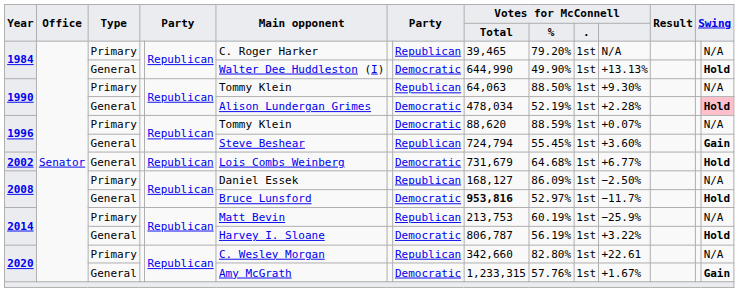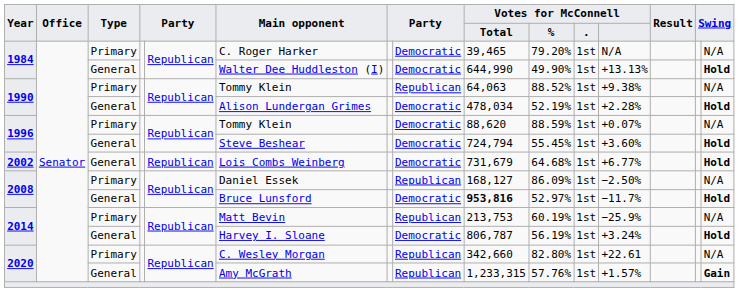(428, 50) Republican -> (428, 50) Democratic
(551, 87) 88.50% -> (551, 87) 88.52%
(621, 87) +9.30% -> (621, 87) +9.38%
(717, 106) pink background -> (717, 106) no background
(428, 143) Republican -> (428, 143) Democratic
(717, 143) Gain -> (717, 143) Hold
(621, 235) +3.22% -> (621, 235) +3.24%
(428, 272) Democratic -> (428, 272) Republican
(621, 272) +1.67% -> (621, 272) +1.57%
